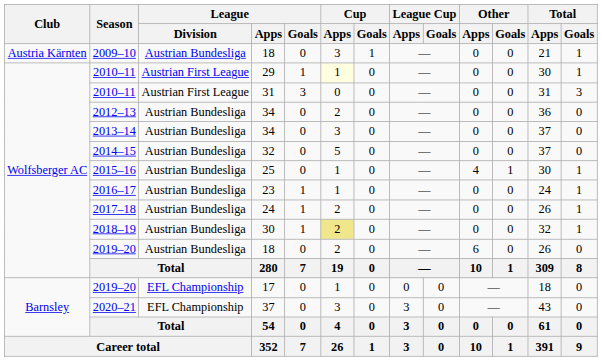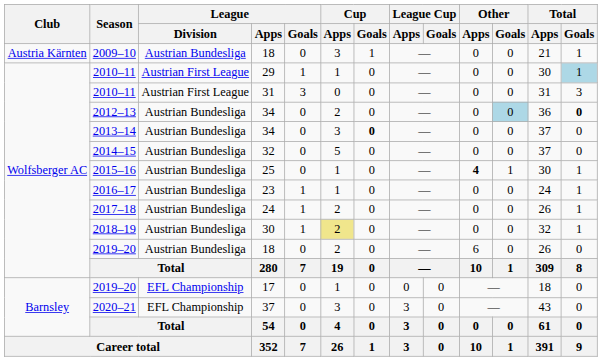(337, 72) lightyellow background -> (337, 72) no background
(579, 72) no background -> (579, 72) lightblue background
(510, 111) no background -> (510, 111) lightblue background
(579, 111) normal -> (579, 111) bold
(372, 131) normal -> (372, 131) bold
(476, 170) normal -> (476, 170) bold
